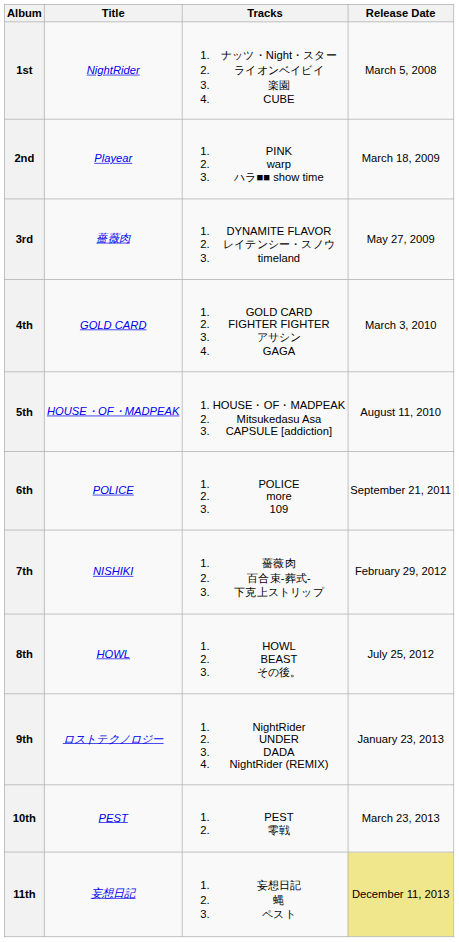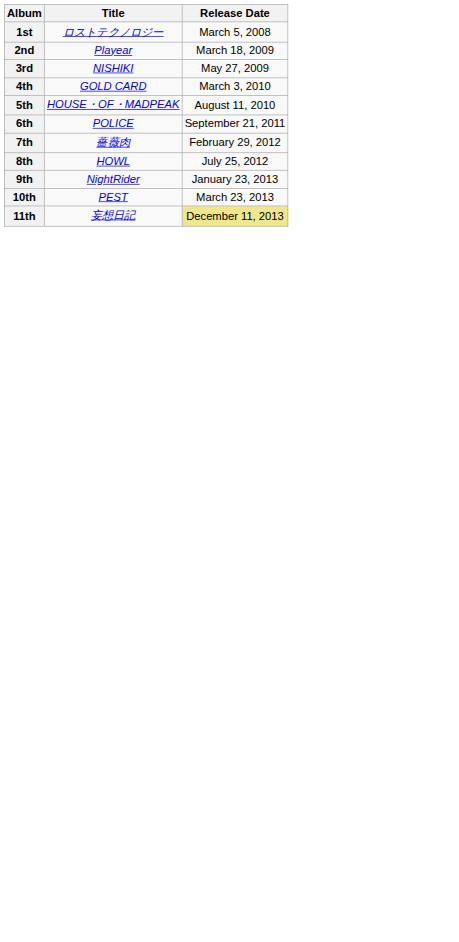- column: (265, 13)
(113, 70) NightRider -> (113, 31) ロストテクノロジー
(113, 238) 薔薇肉 -> (113, 68) NISHIKI
(113, 572) NISHIKI -> (113, 142) 薔薇肉
(113, 739) ロストテクノロジー -> (113, 179) NightRider
